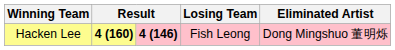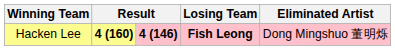(220, 34) normal -> (220, 34) bold
